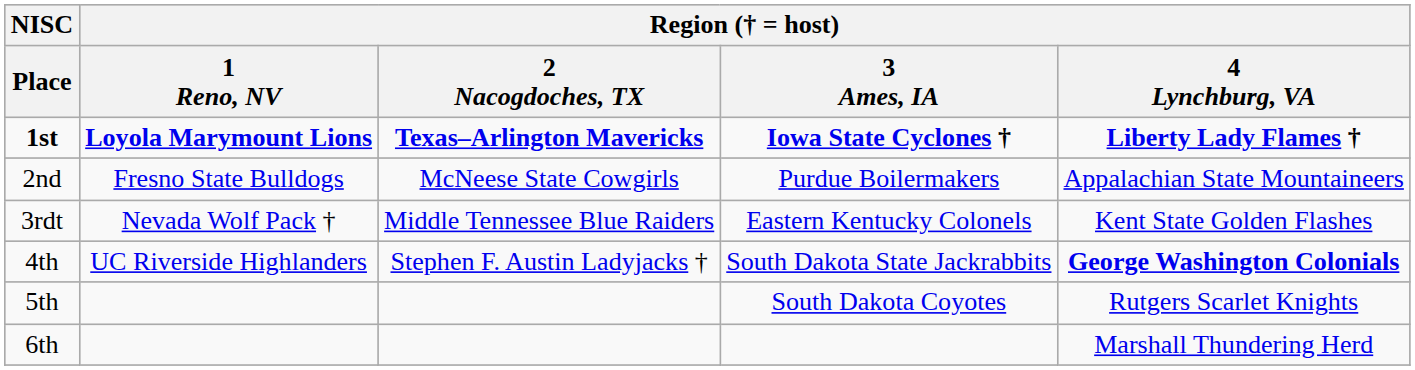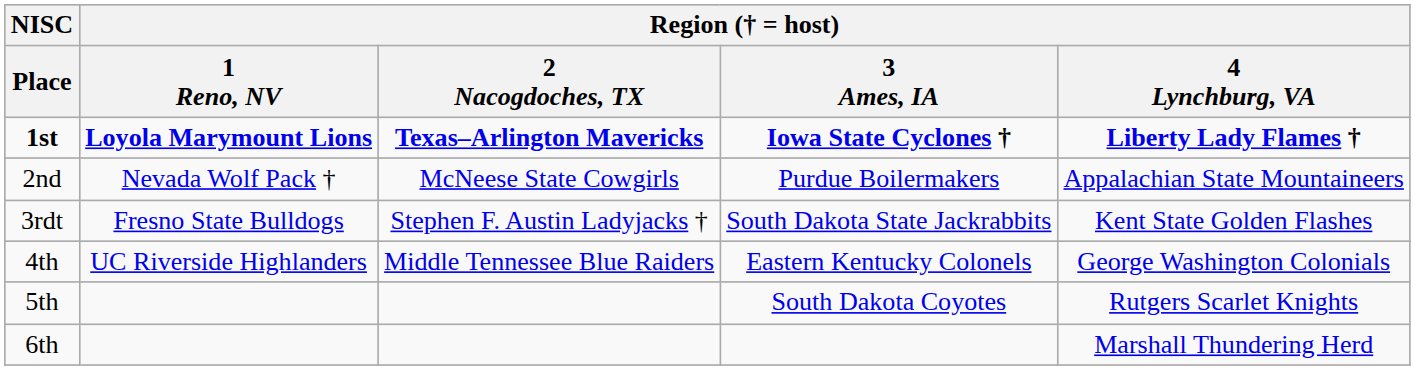(229, 178) Fresno State Bulldogs -> (229, 178) Nevada Wolf Pack †
(229, 219) Nevada Wolf Pack † -> (229, 219) Fresno State Bulldogs
(549, 219) Middle Tennessee Blue Raiders -> (549, 219) Stephen F. Austin Ladyjacks †
(889, 219) Eastern Kentucky Colonels -> (889, 219) South Dakota State Jackrabbits
(549, 261) Stephen F. Austin Ladyjacks † -> (549, 261) Middle Tennessee Blue Raiders
(889, 261) South Dakota State Jackrabbits -> (889, 261) Eastern Kentucky Colonels
(1234, 261) bold -> (1234, 261) normal
